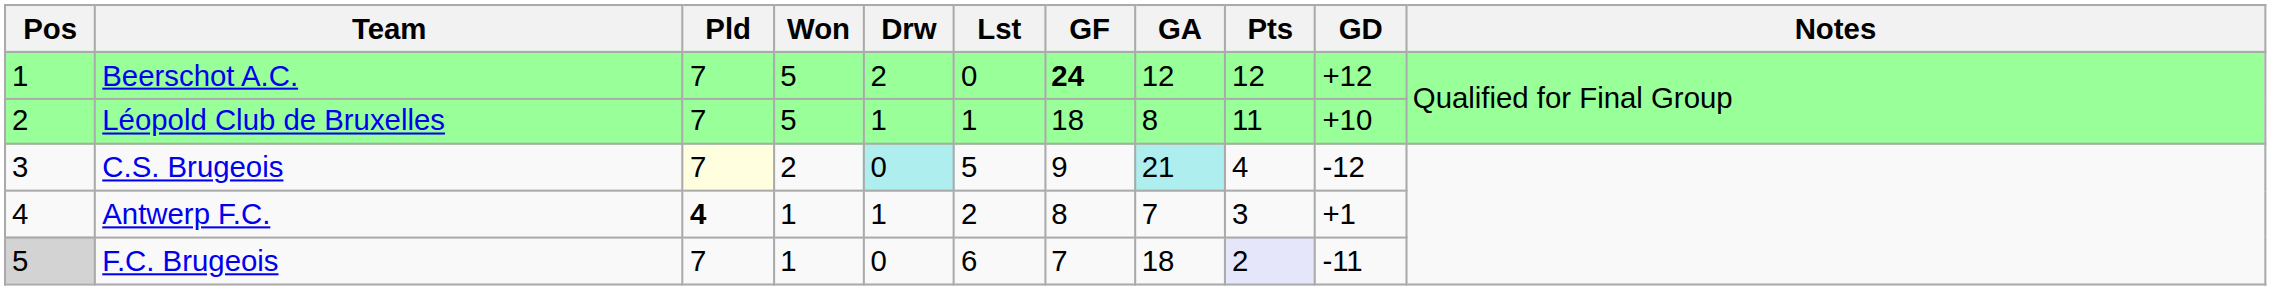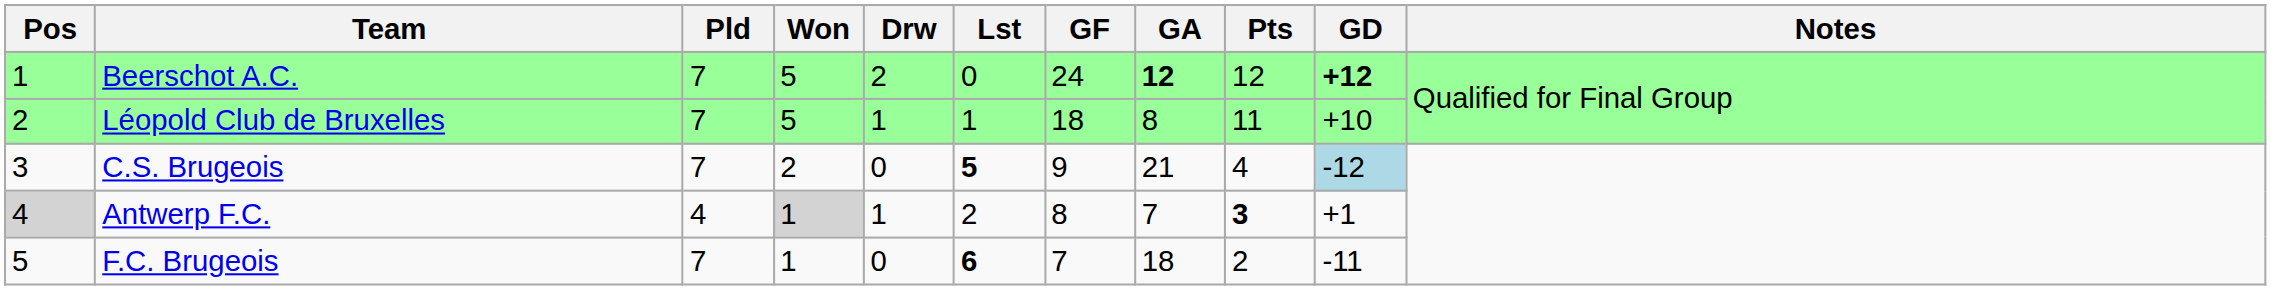(1068, 75) bold -> (1068, 75) normal
(1158, 75) normal -> (1158, 75) bold
(1347, 75) normal -> (1347, 75) bold
(698, 168) lightyellow background -> (698, 168) no background
(879, 168) paleturquoise background -> (879, 168) no background
(969, 168) normal -> (969, 168) bold
(1158, 168) paleturquoise background -> (1158, 168) no background
(1344, 168) no background -> (1344, 168) lightblue background
(20, 214) no background -> (20, 214) lightgrey background
(698, 214) bold -> (698, 214) normal
(788, 214) no background -> (788, 214) lightgrey background
(1240, 214) normal -> (1240, 214) bold
(20, 261) lightgrey background -> (20, 261) no background
(969, 261) normal -> (969, 261) bold
(1240, 261) lavender background -> (1240, 261) no background
